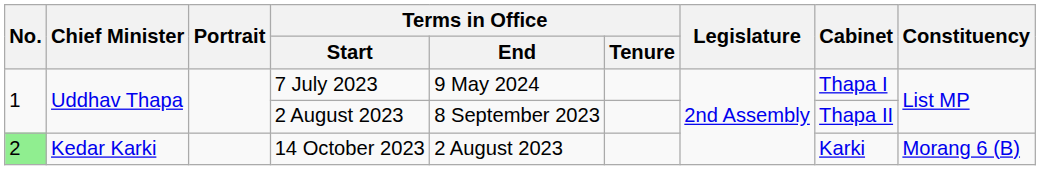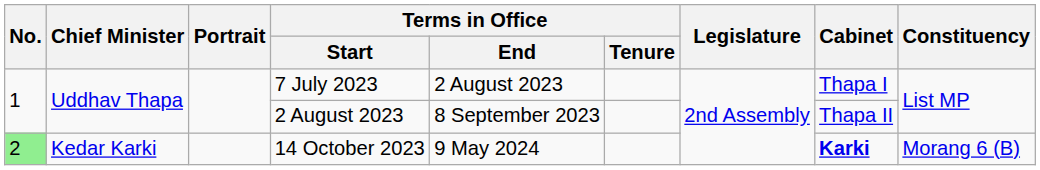(487, 84) 9 May 2024 -> (499, 84) 2 August 2023
(499, 148) 2 August 2023 -> (487, 148) 9 May 2024
(842, 148) normal -> (844, 148) bold
